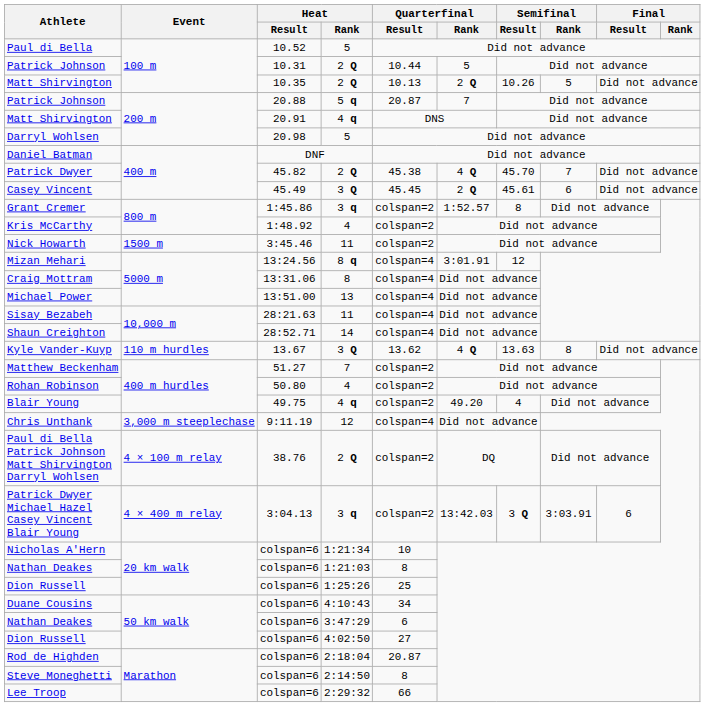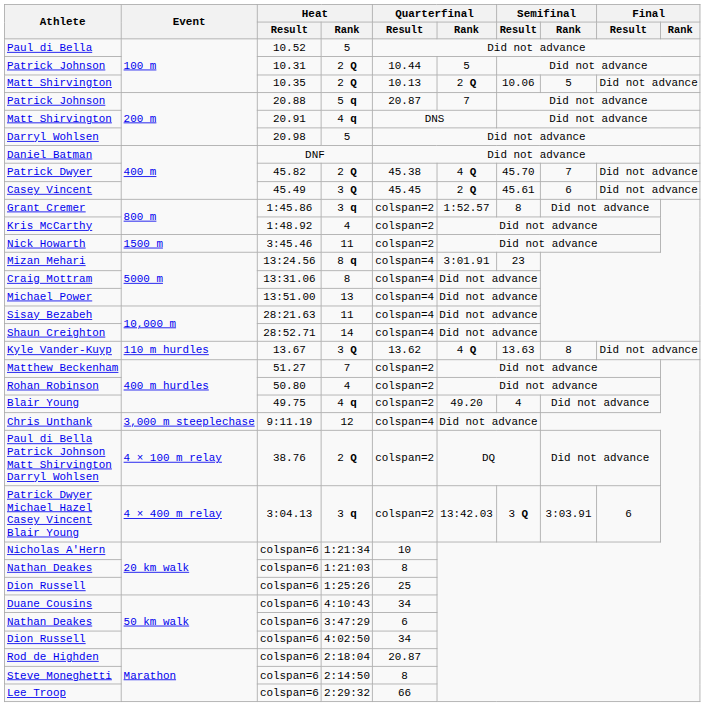(518, 83) 10.26 -> (518, 83) 10.06
(518, 261) 12 -> (518, 261) 23
(405, 640) 27 -> (405, 640) 34
